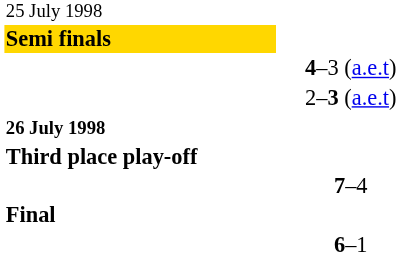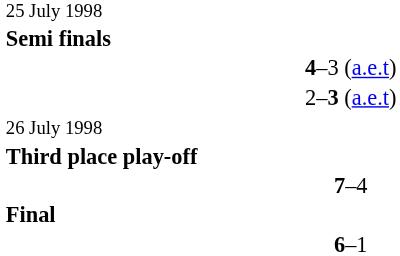(58, 38) gold background -> (58, 38) no background
(56, 126) bold -> (54, 128) normal
